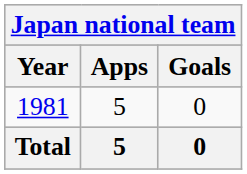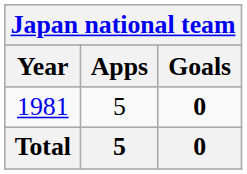(200, 106) normal -> (200, 106) bold
